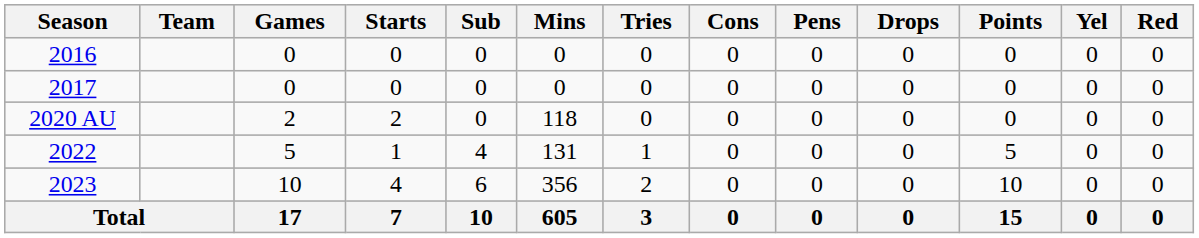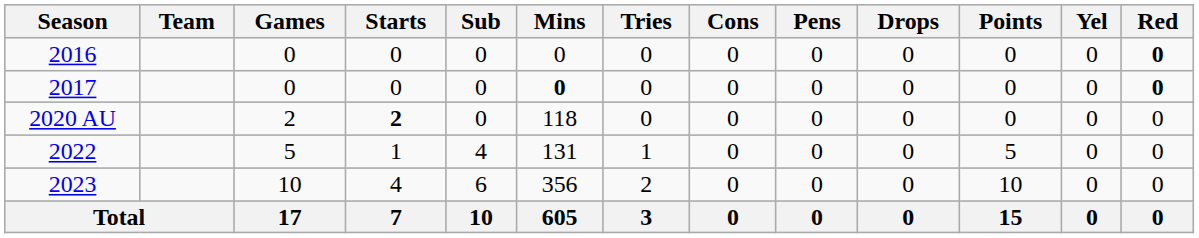(1158, 53) normal -> (1158, 53) bold
(560, 86) normal -> (560, 86) bold
(1158, 86) normal -> (1158, 86) bold
(396, 118) normal -> (396, 118) bold
